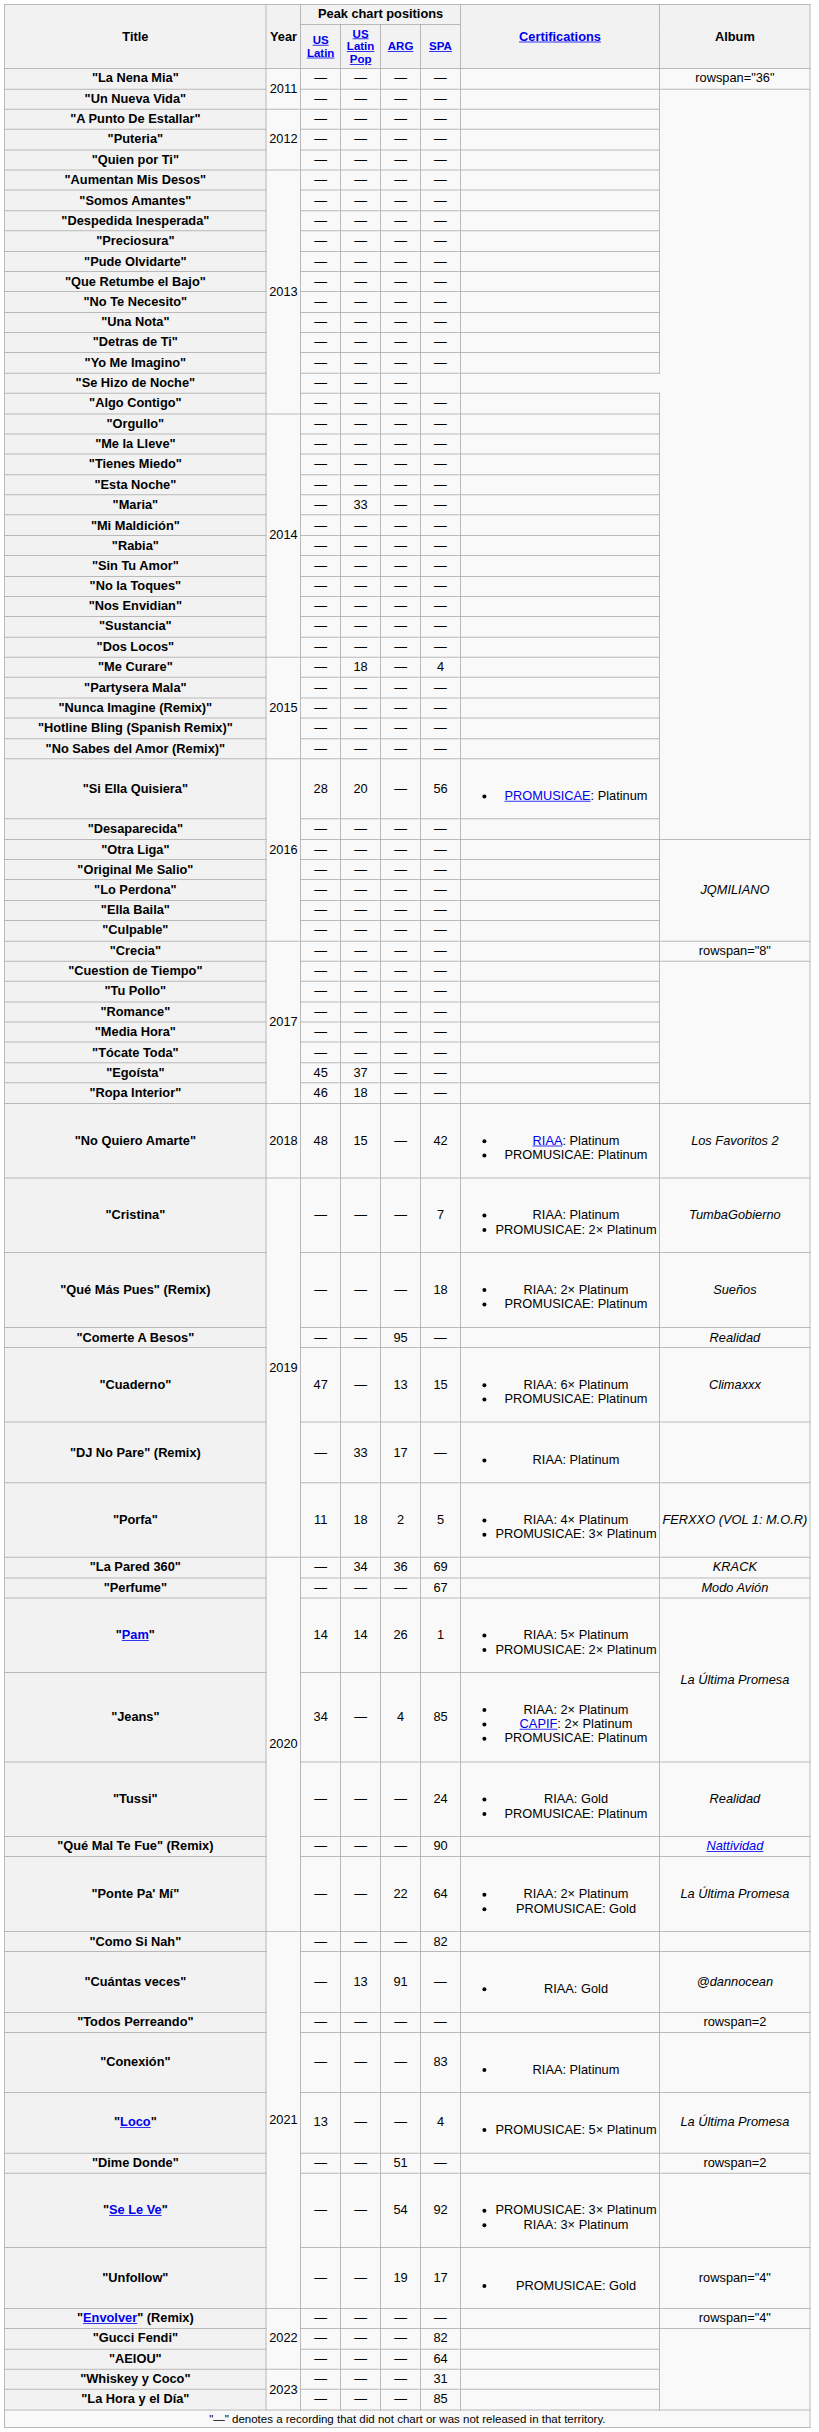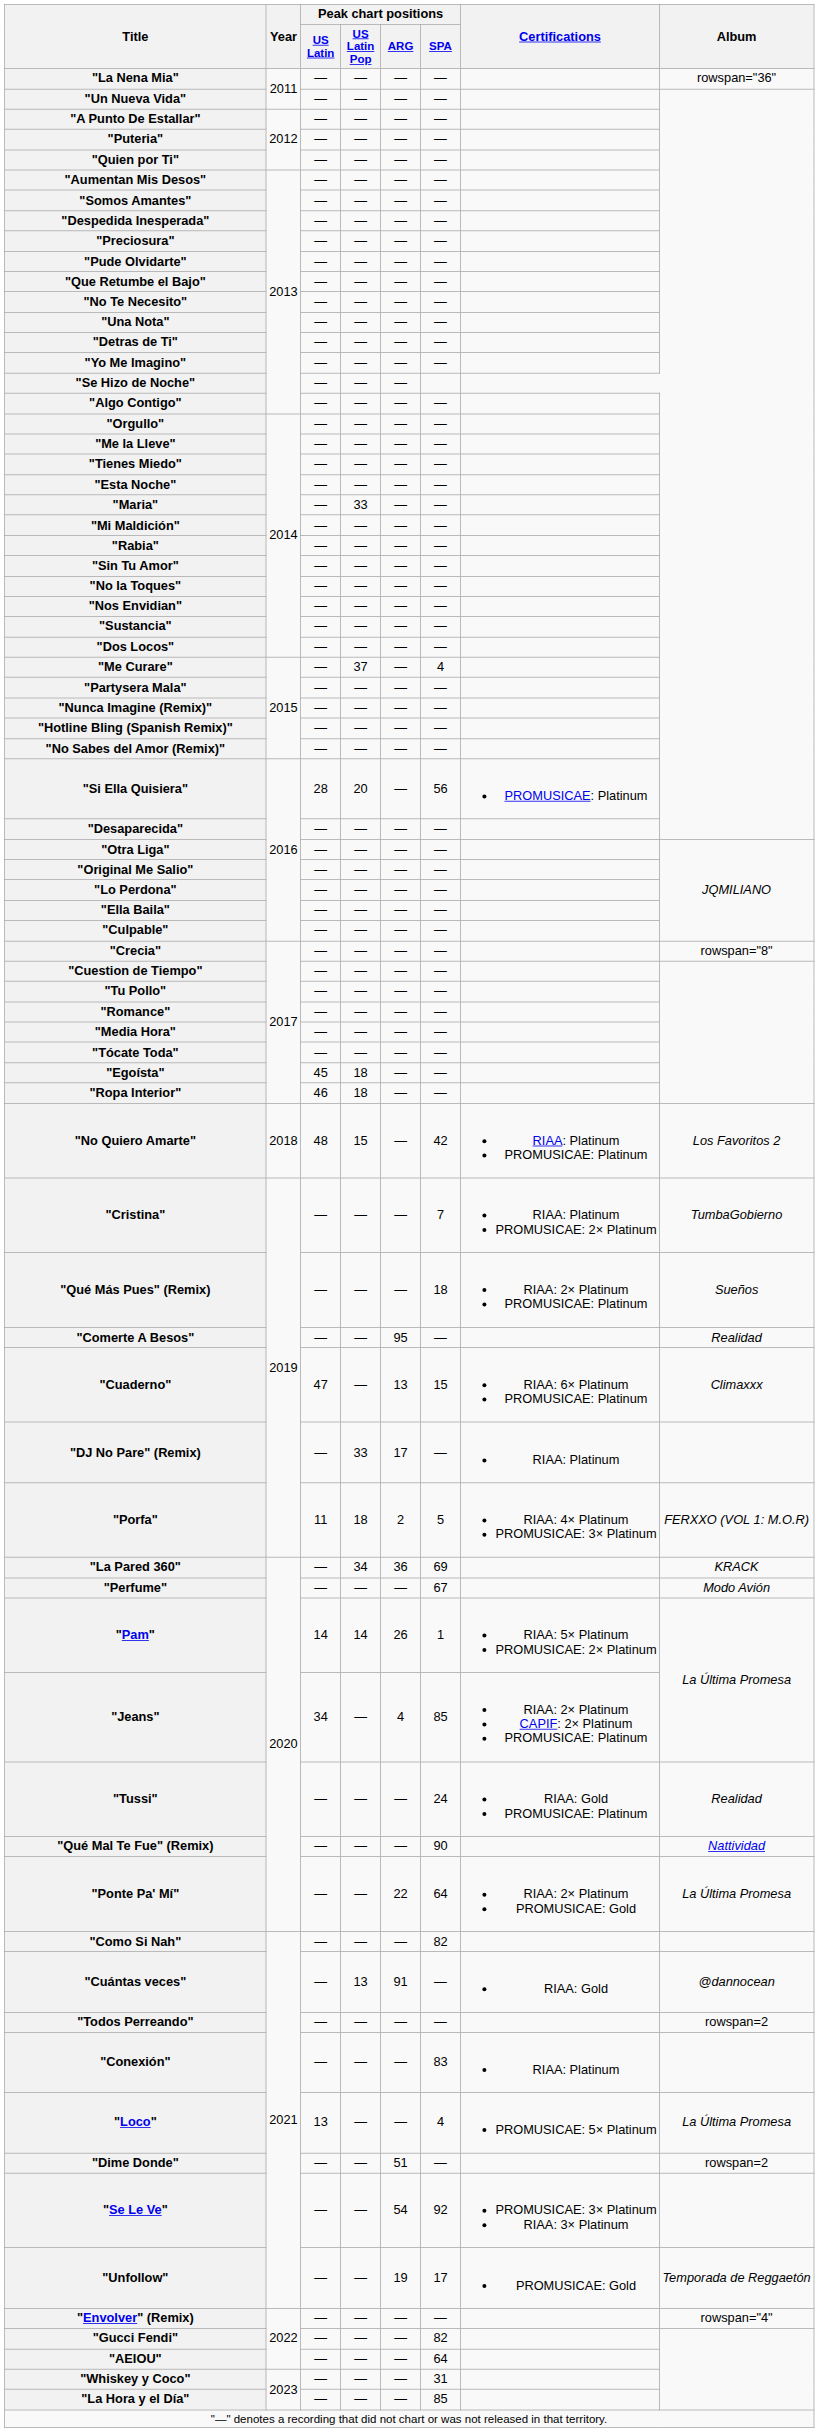(361, 667) 18 -> (361, 667) 37
(361, 1072) 37 -> (361, 1072) 18
(735, 2278) rowspan="4" -> (737, 2278) Temporada de Reggaetón
